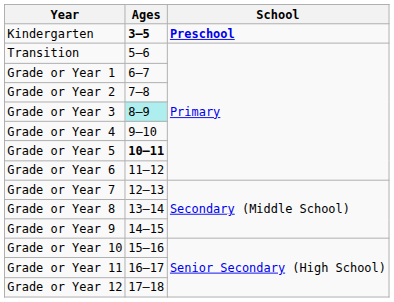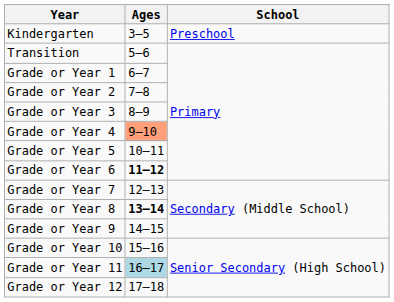(139, 34) bold -> (139, 34) normal
(202, 34) bold -> (202, 34) normal
(139, 112) paleturquoise background -> (139, 112) no background
(143, 131) no background -> (143, 131) lightsalmon background
(146, 151) bold -> (146, 151) normal
(146, 170) normal -> (146, 170) bold
(146, 209) normal -> (146, 209) bold
(146, 268) no background -> (146, 268) lightblue background
